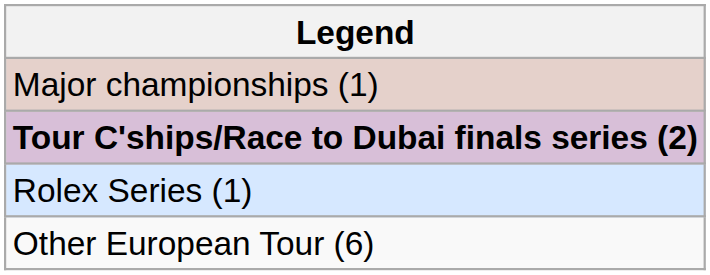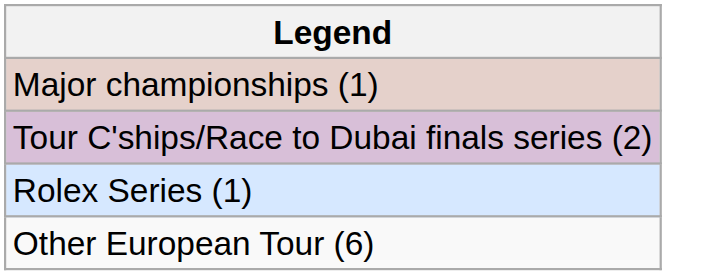(355, 138) bold -> (333, 138) normal
